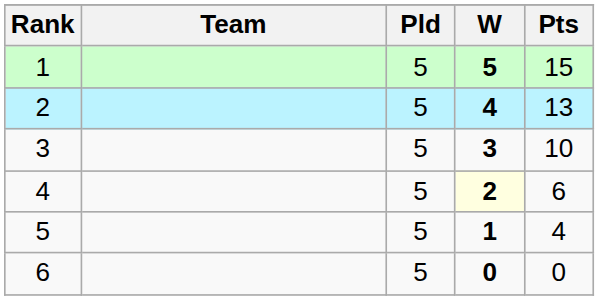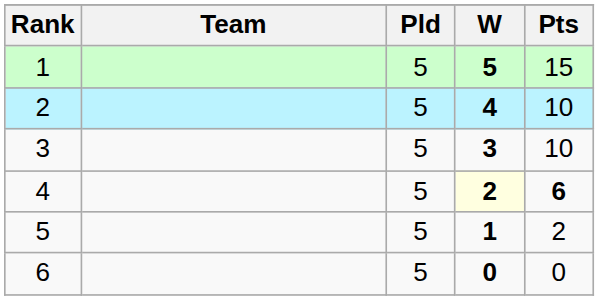(559, 107) 13 -> (559, 107) 10
(559, 190) normal -> (559, 190) bold
(559, 231) 4 -> (559, 231) 2
